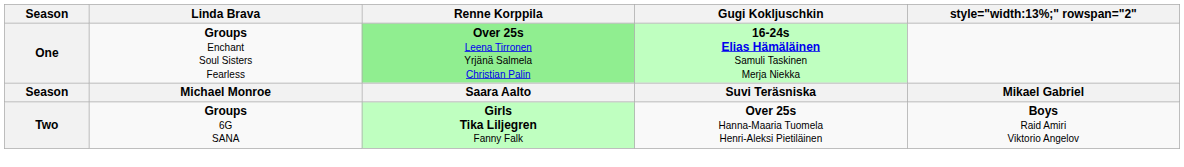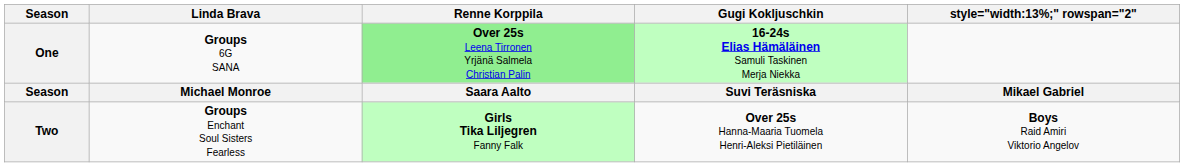(226, 53) Groups Enchant Soul Sisters Fearless -> (226, 53) Groups 6G SANA
(226, 125) Groups 6G SANA -> (226, 131) Groups Enchant Soul Sisters Fearless
